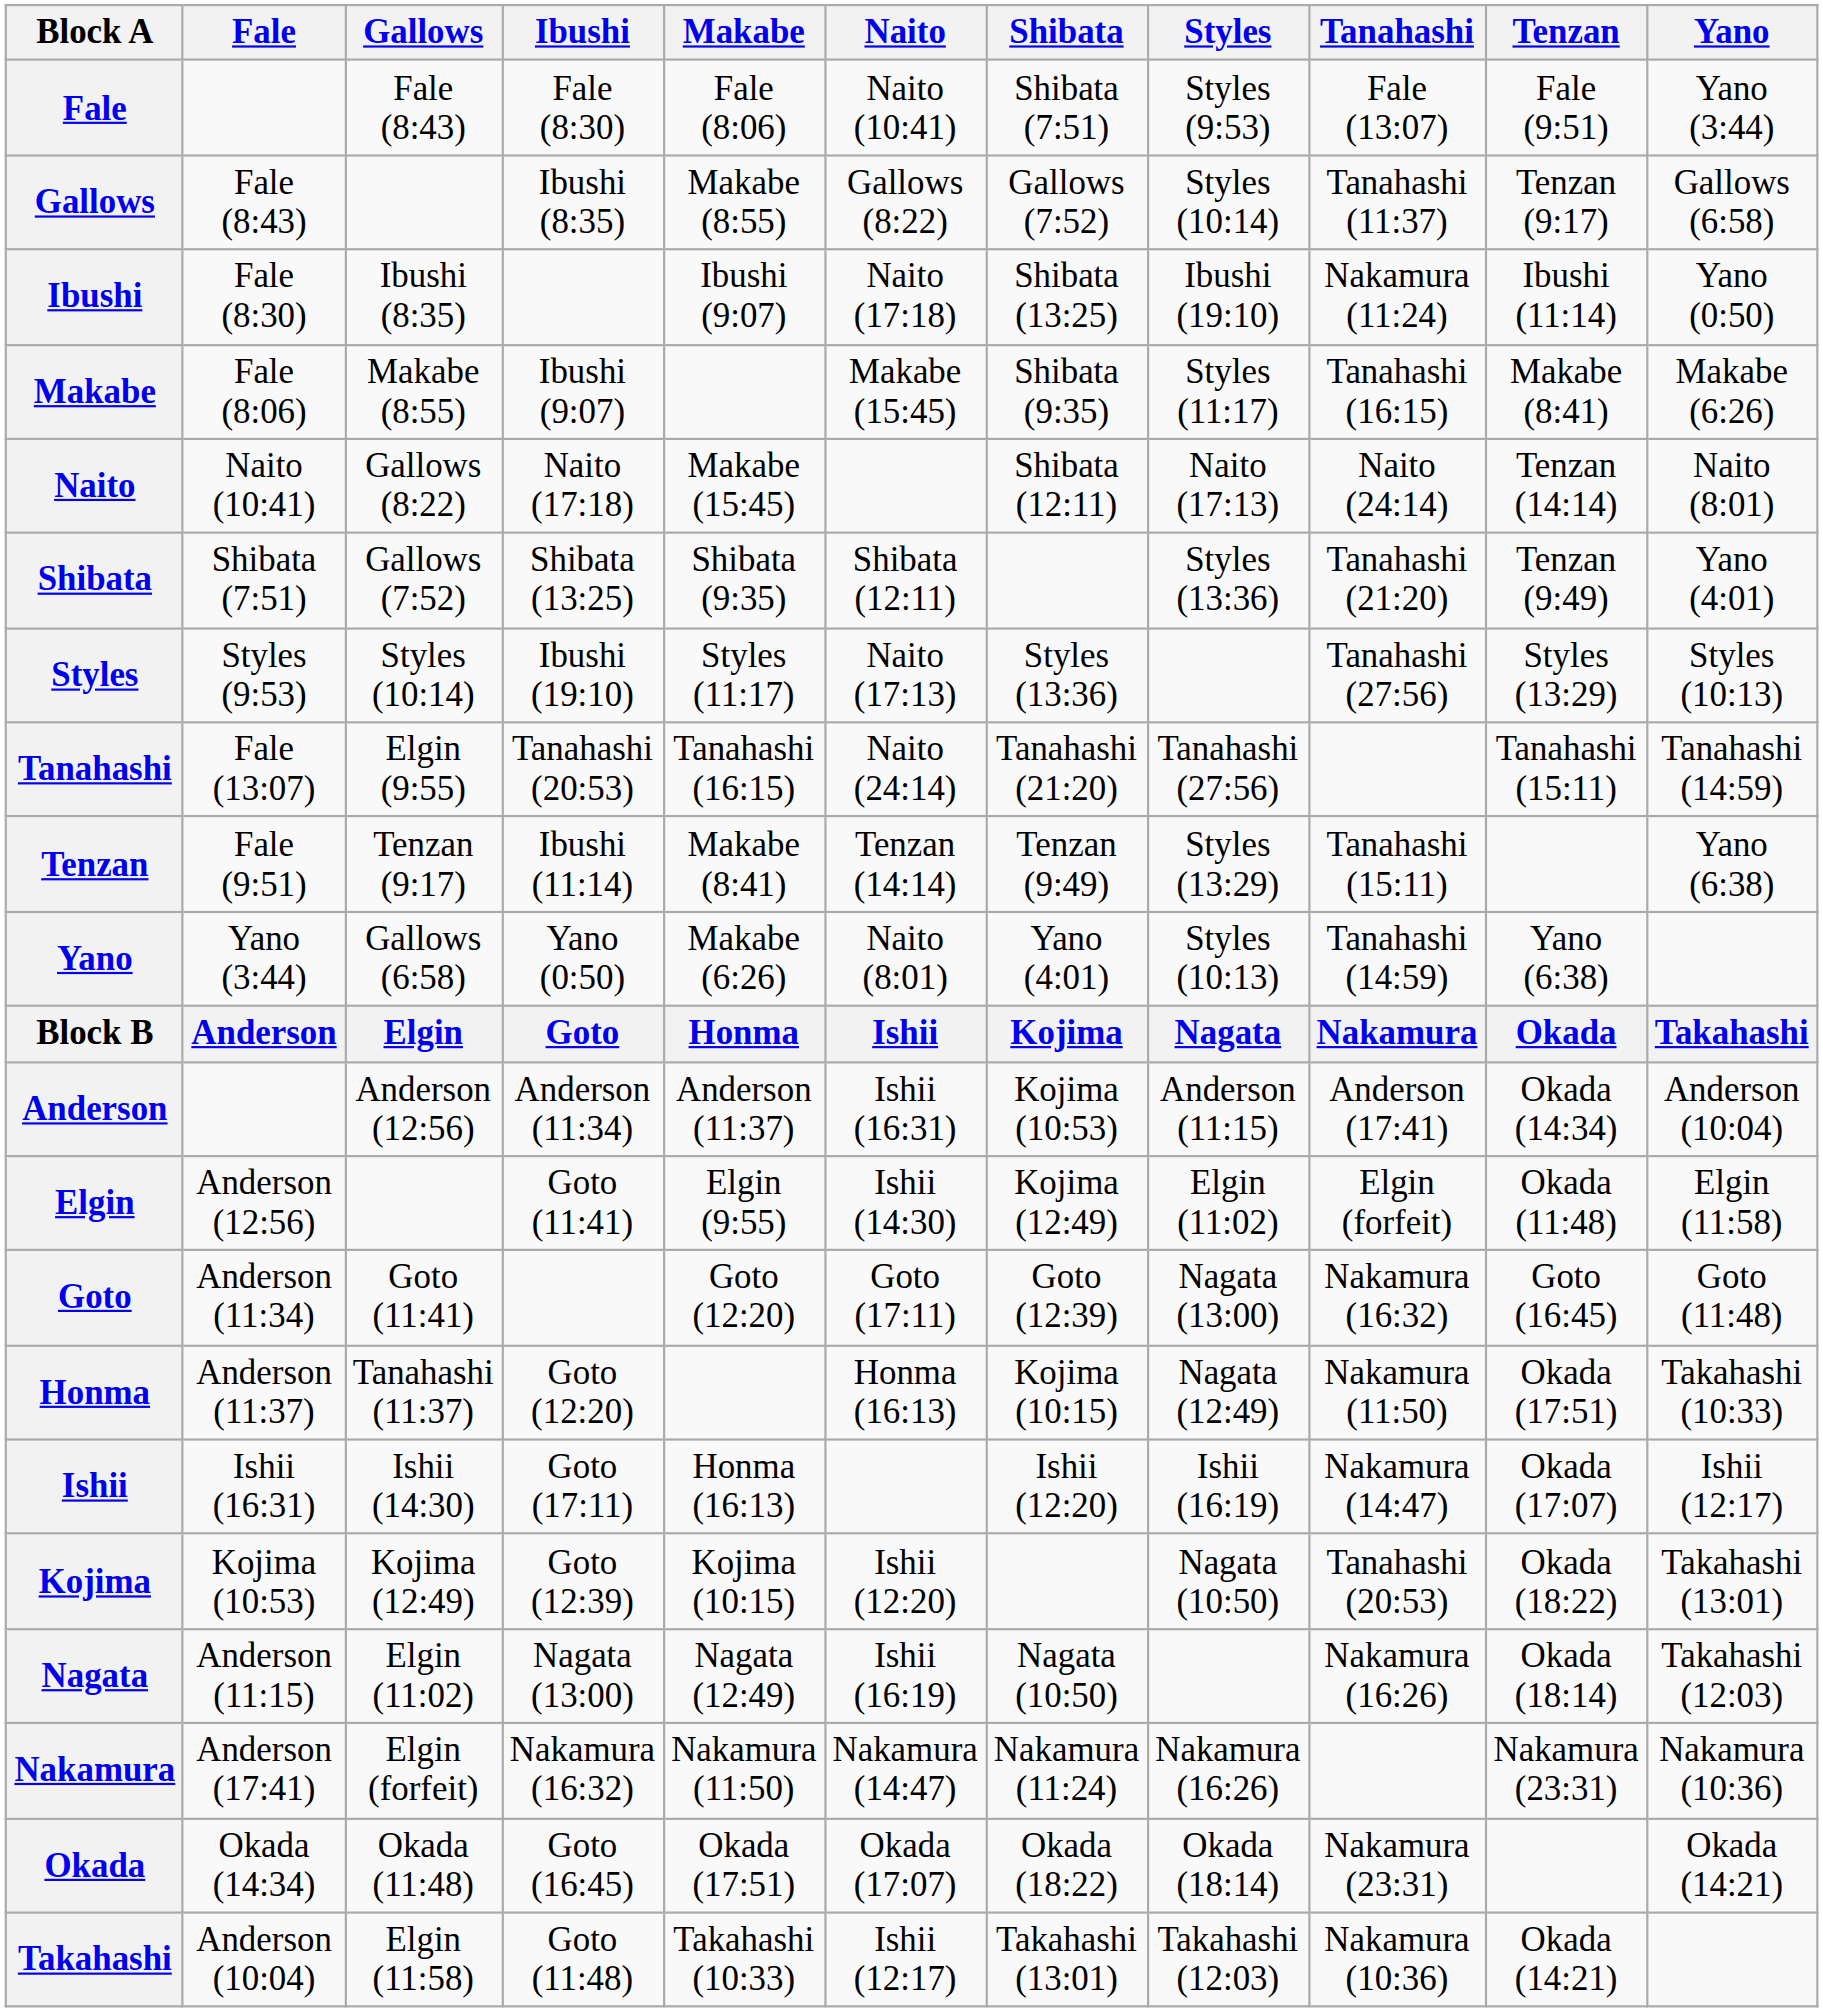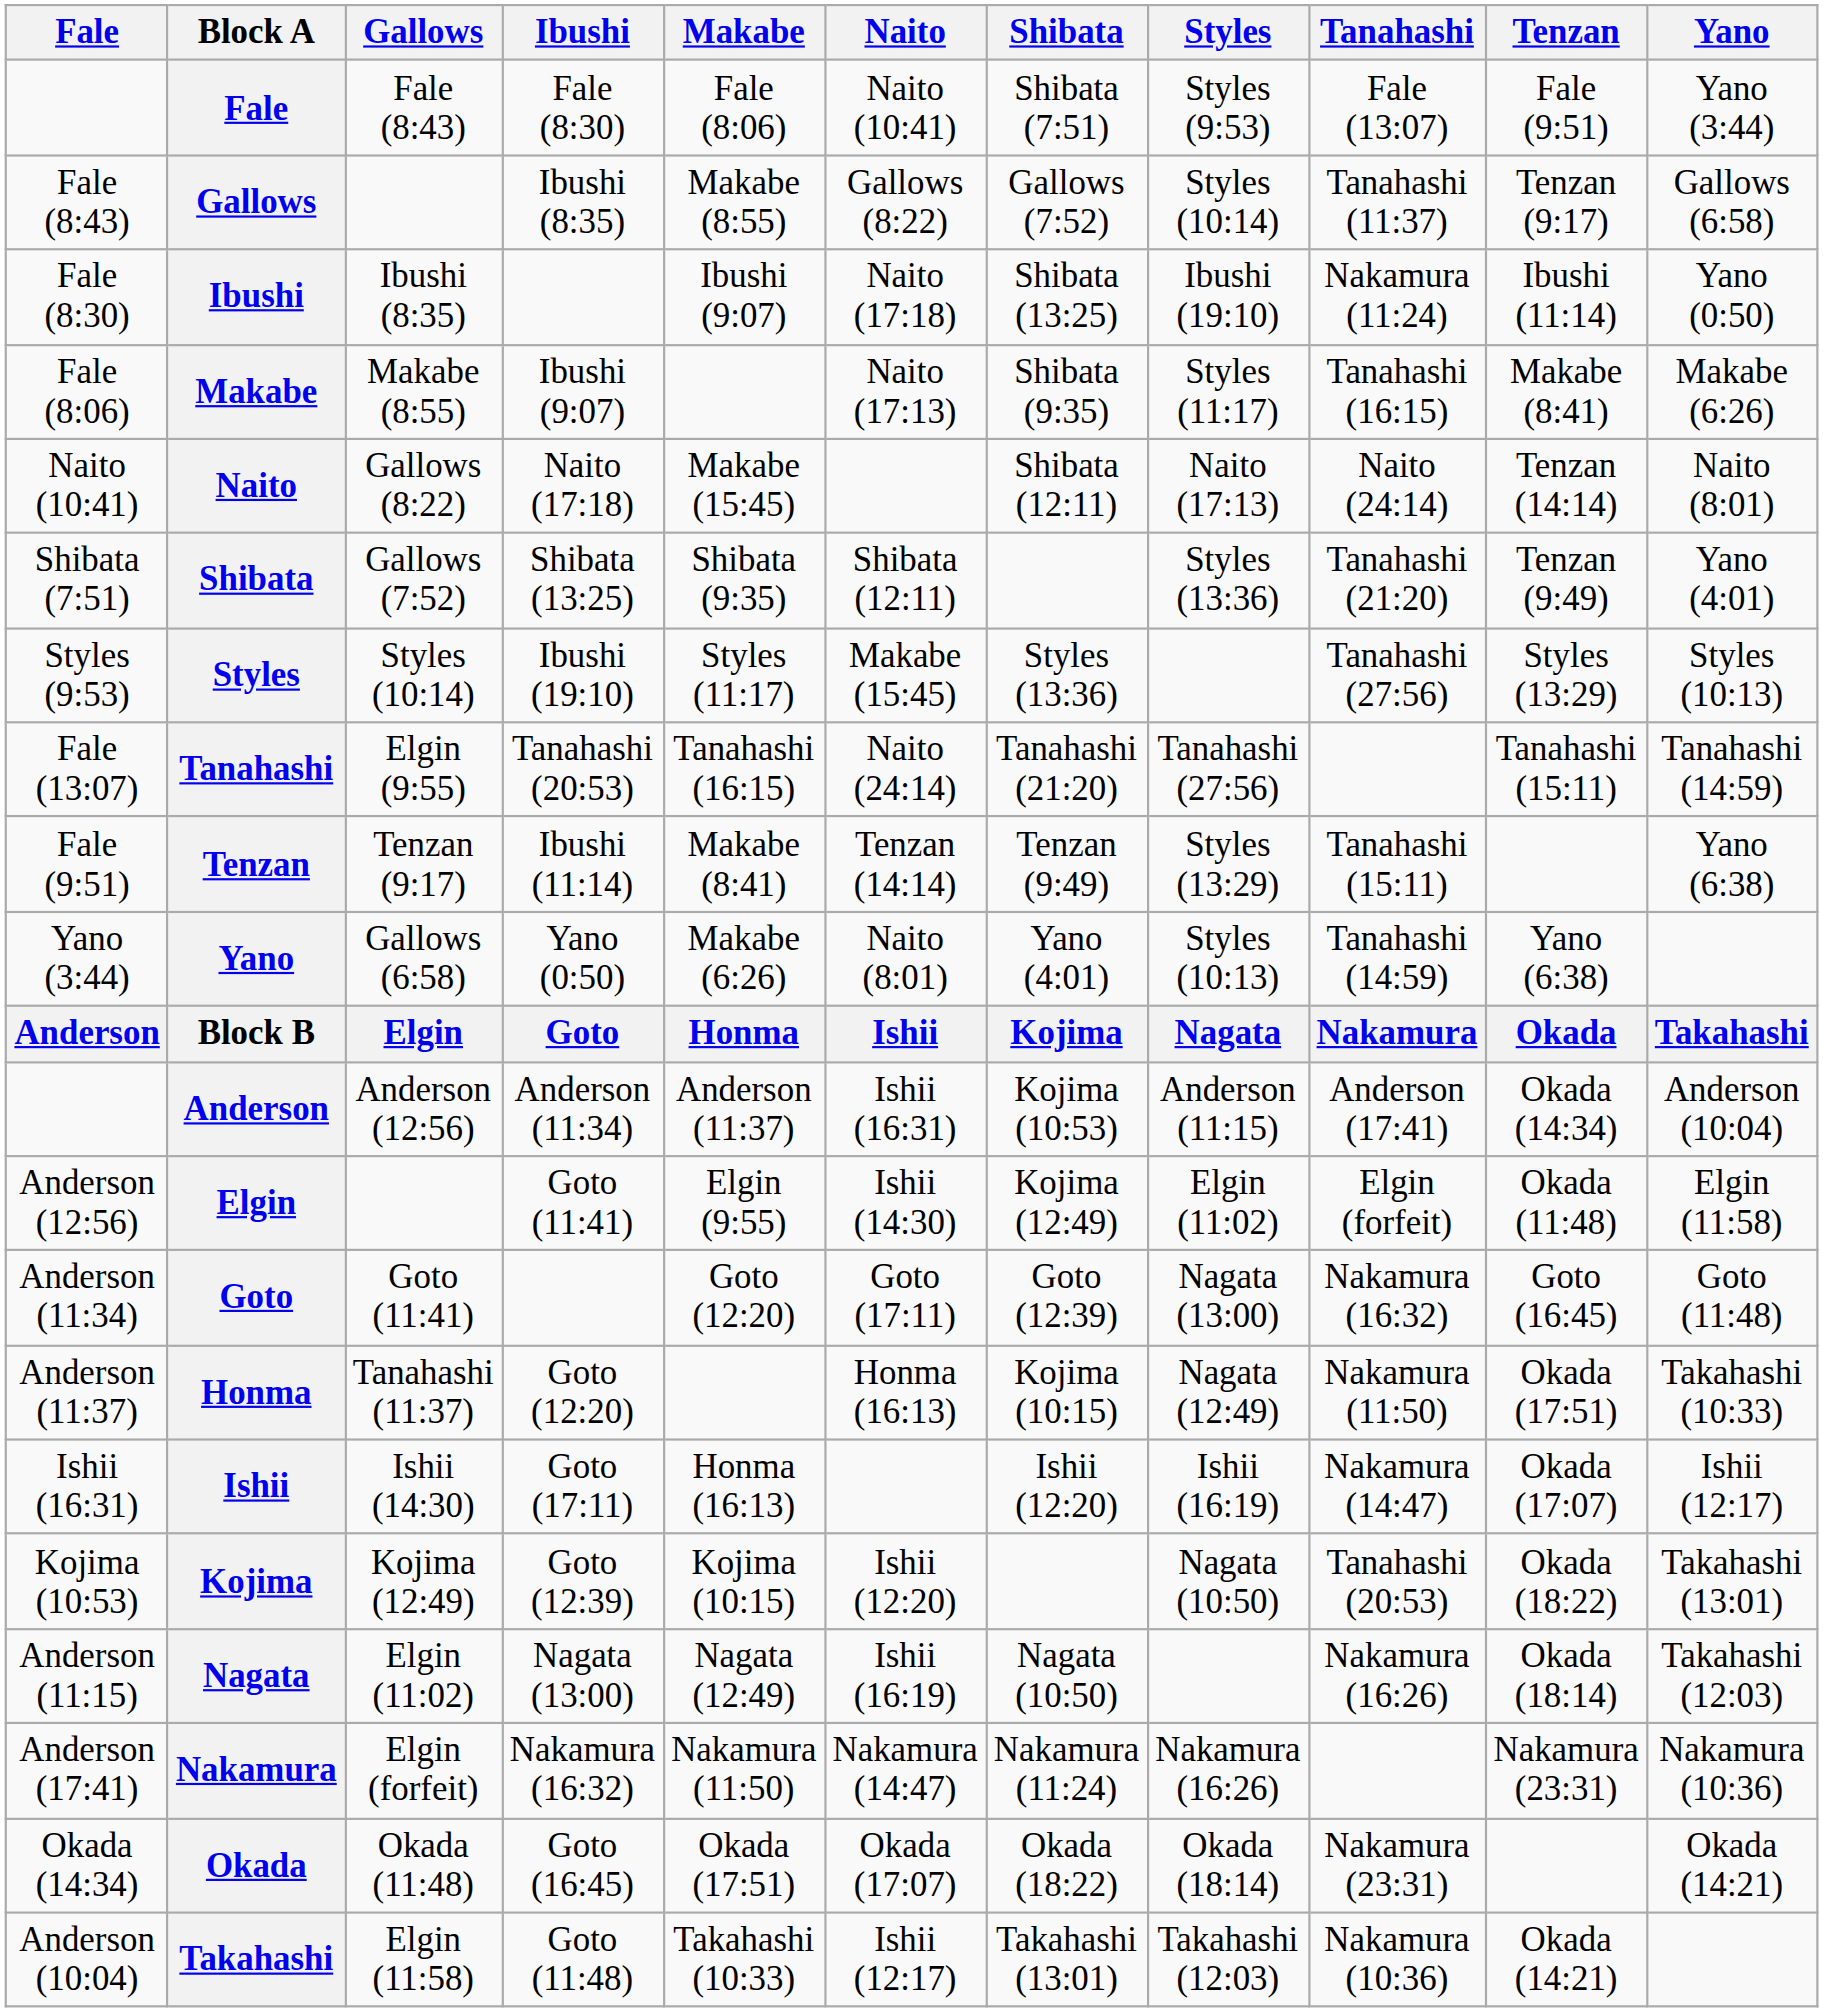columns swapped: (95, 32) <-> (264, 32)
(905, 390) Makabe (15:45) -> (905, 390) Naito (17:13)
(905, 674) Naito (17:13) -> (905, 674) Makabe (15:45)
